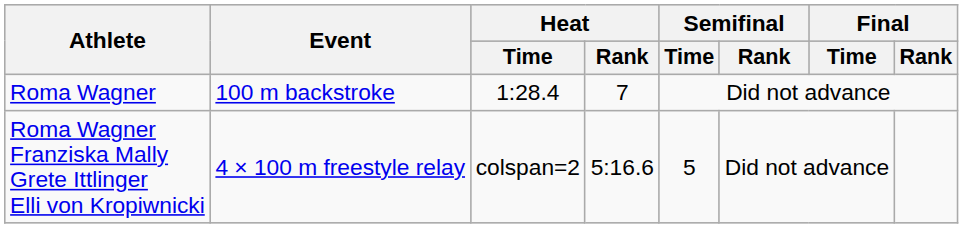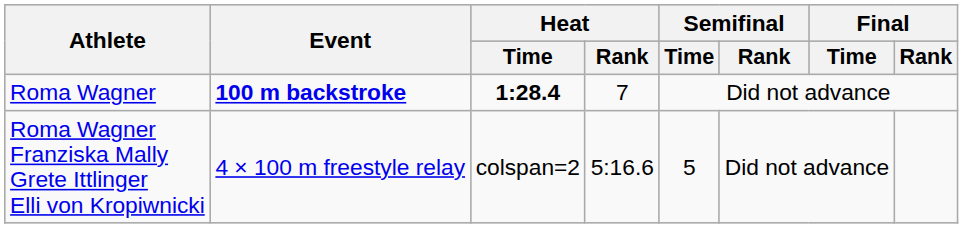(305, 93) normal -> (311, 93) bold
(528, 93) normal -> (528, 93) bold
